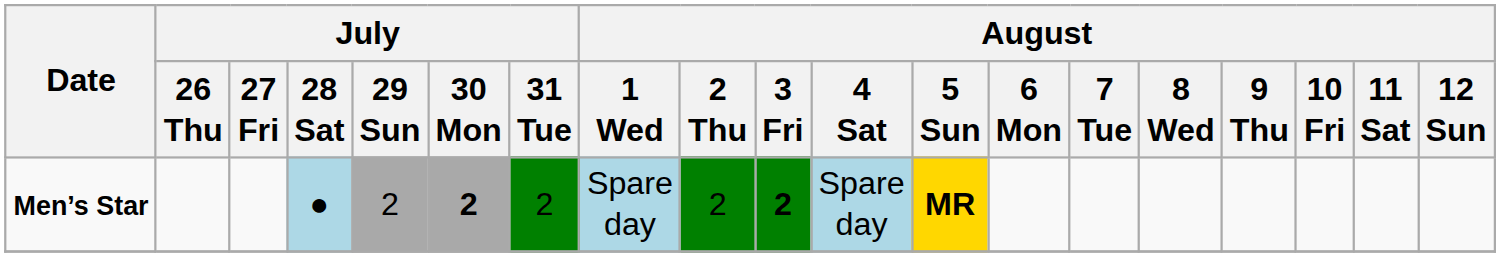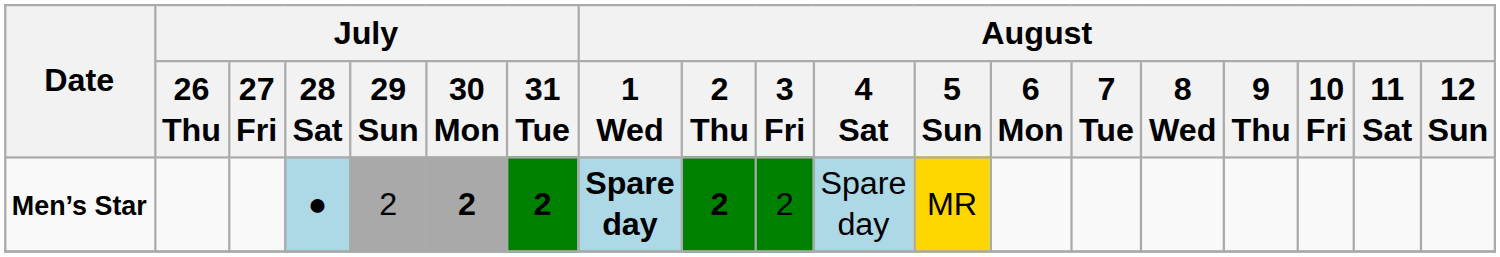(544, 204) normal -> (543, 204) bold
(630, 204) normal -> (630, 204) bold
(718, 204) normal -> (719, 204) bold
(783, 204) bold -> (785, 204) normal
(950, 204) bold -> (952, 204) normal
